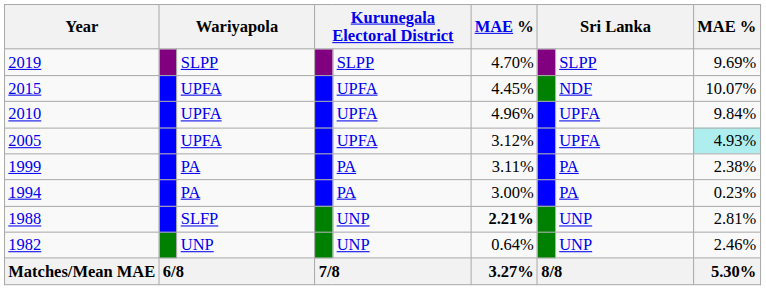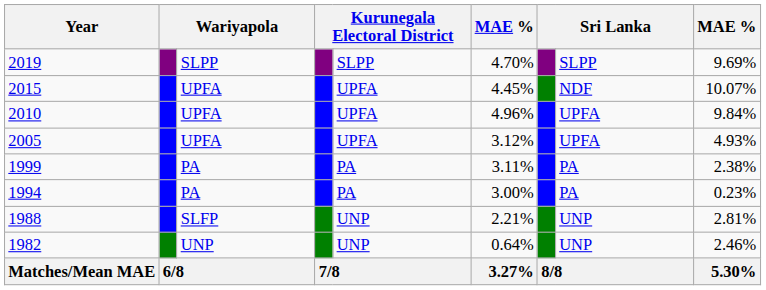(735, 140) paleturquoise background -> (735, 140) no background
(511, 219) bold -> (512, 219) normal
